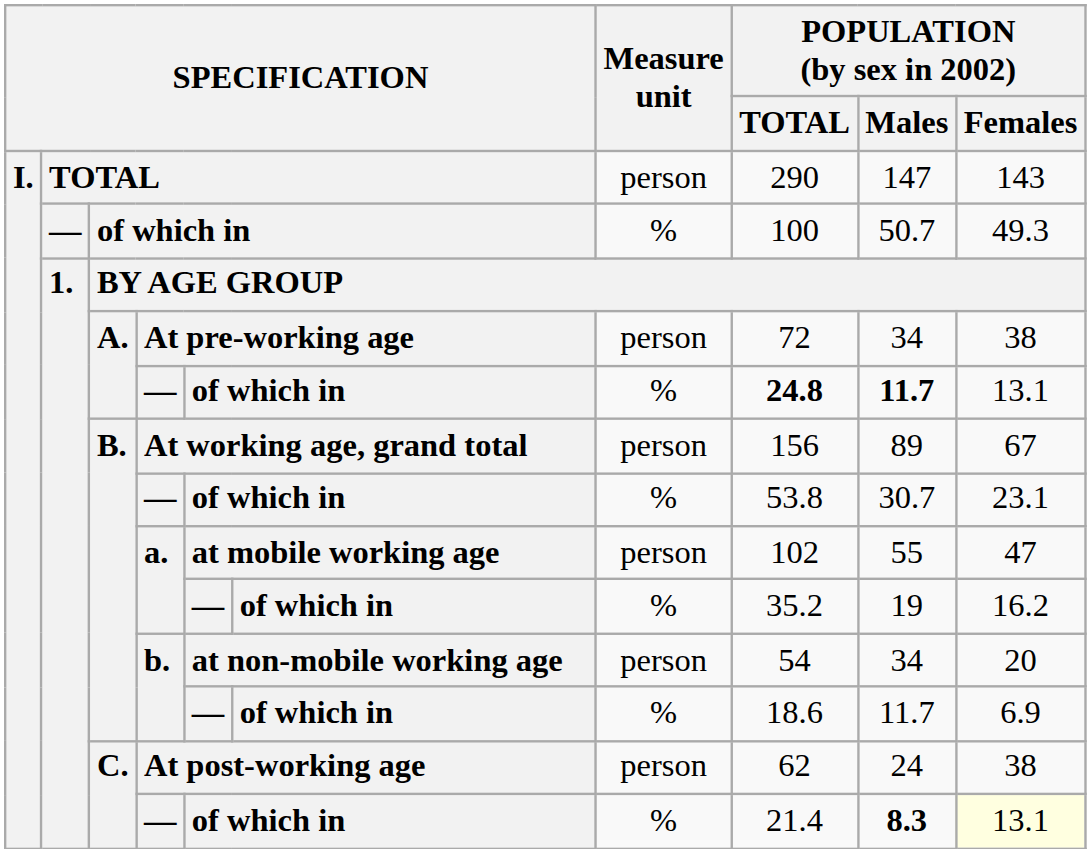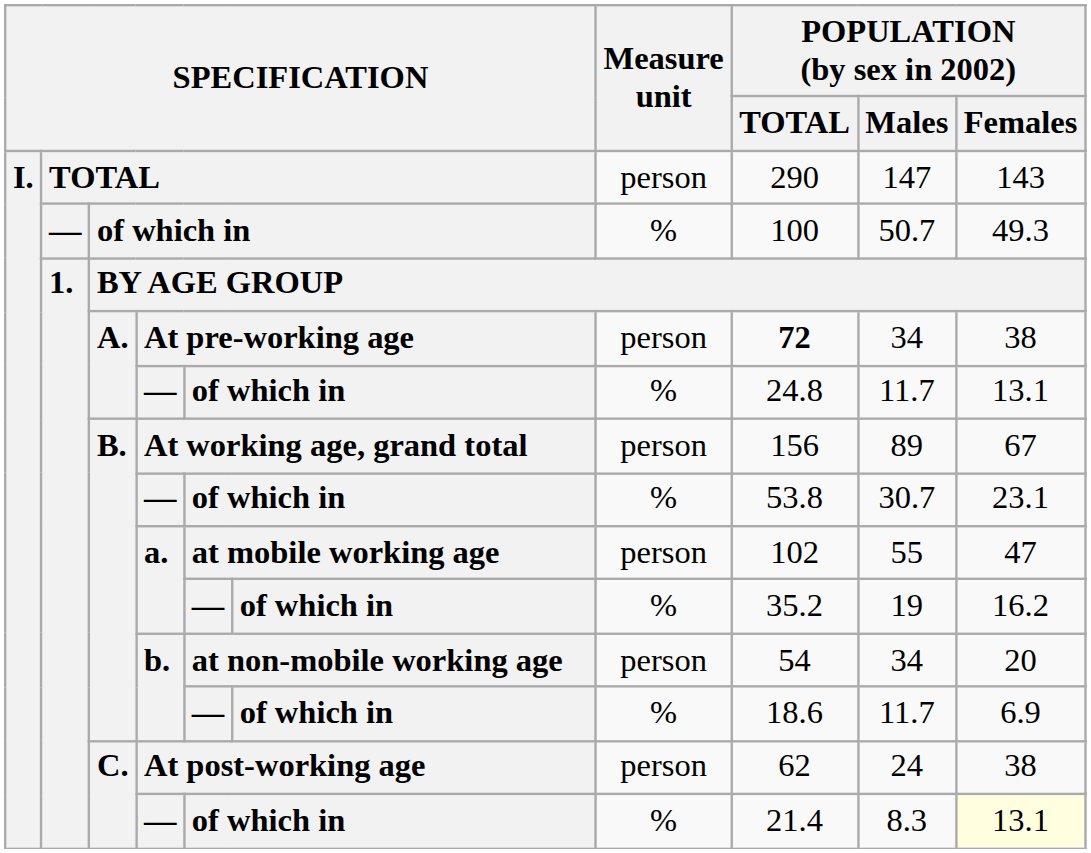(795, 337) normal -> (795, 337) bold
(795, 390) bold -> (795, 390) normal
(907, 390) bold -> (907, 390) normal
(907, 819) bold -> (907, 819) normal
